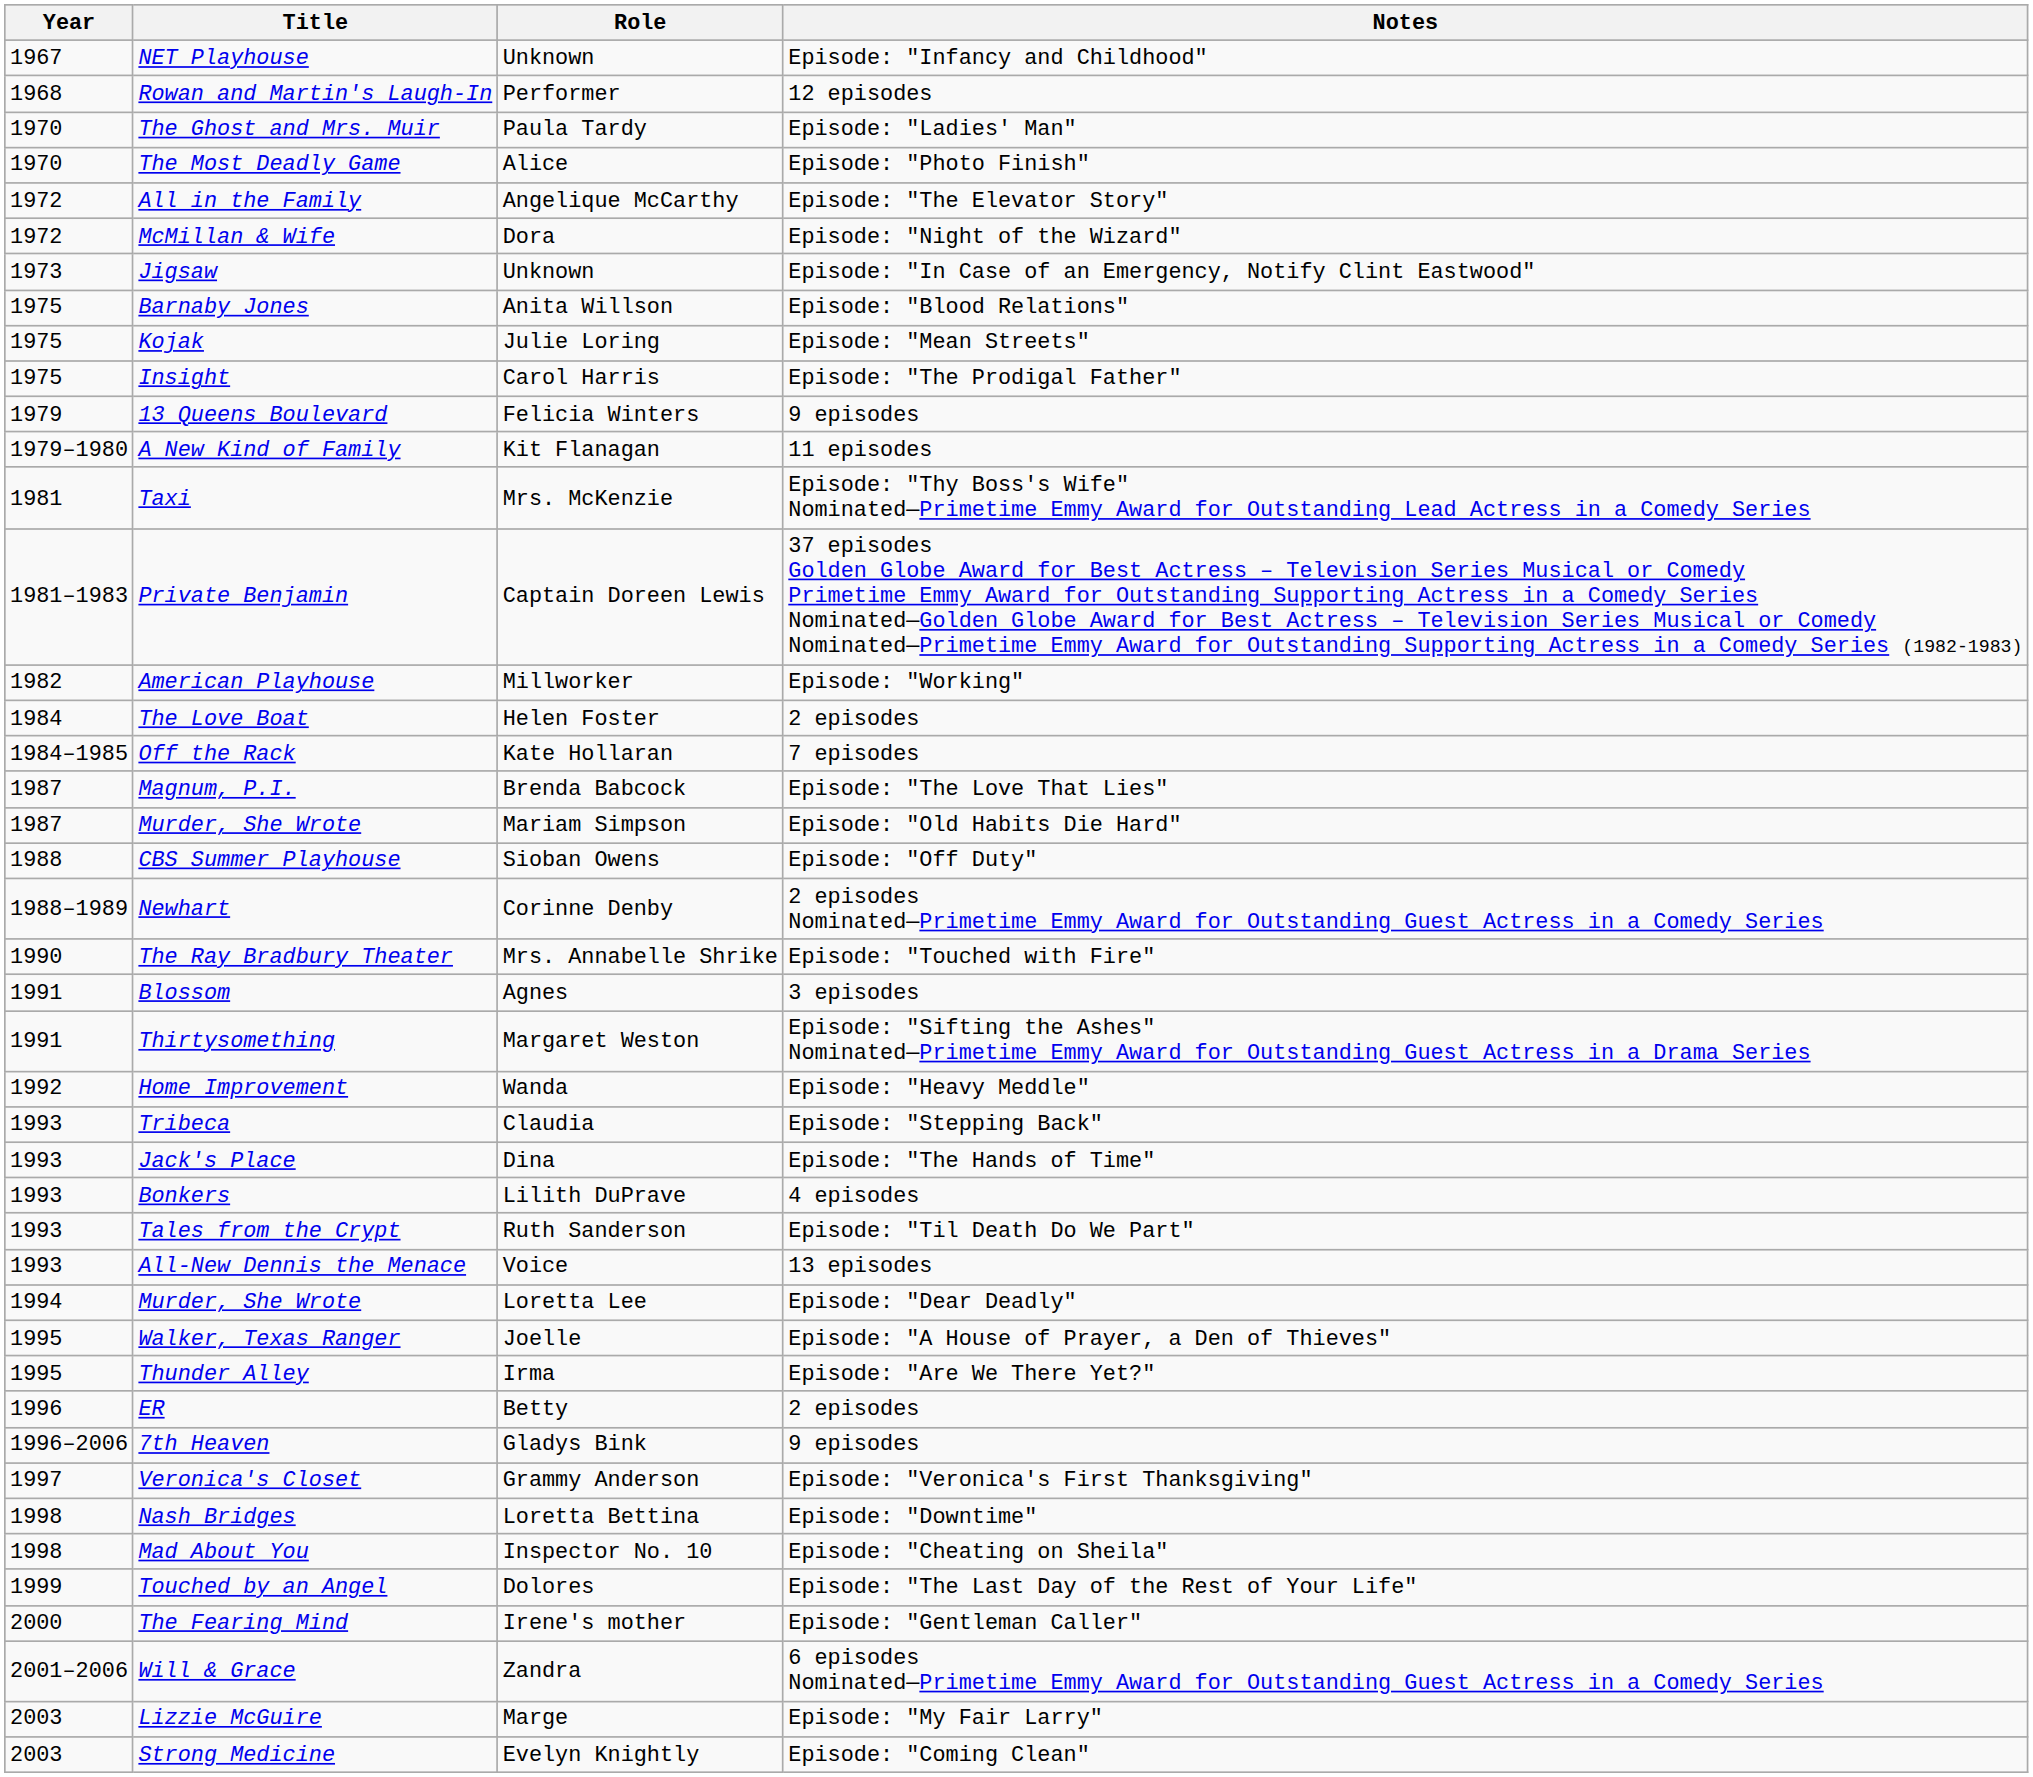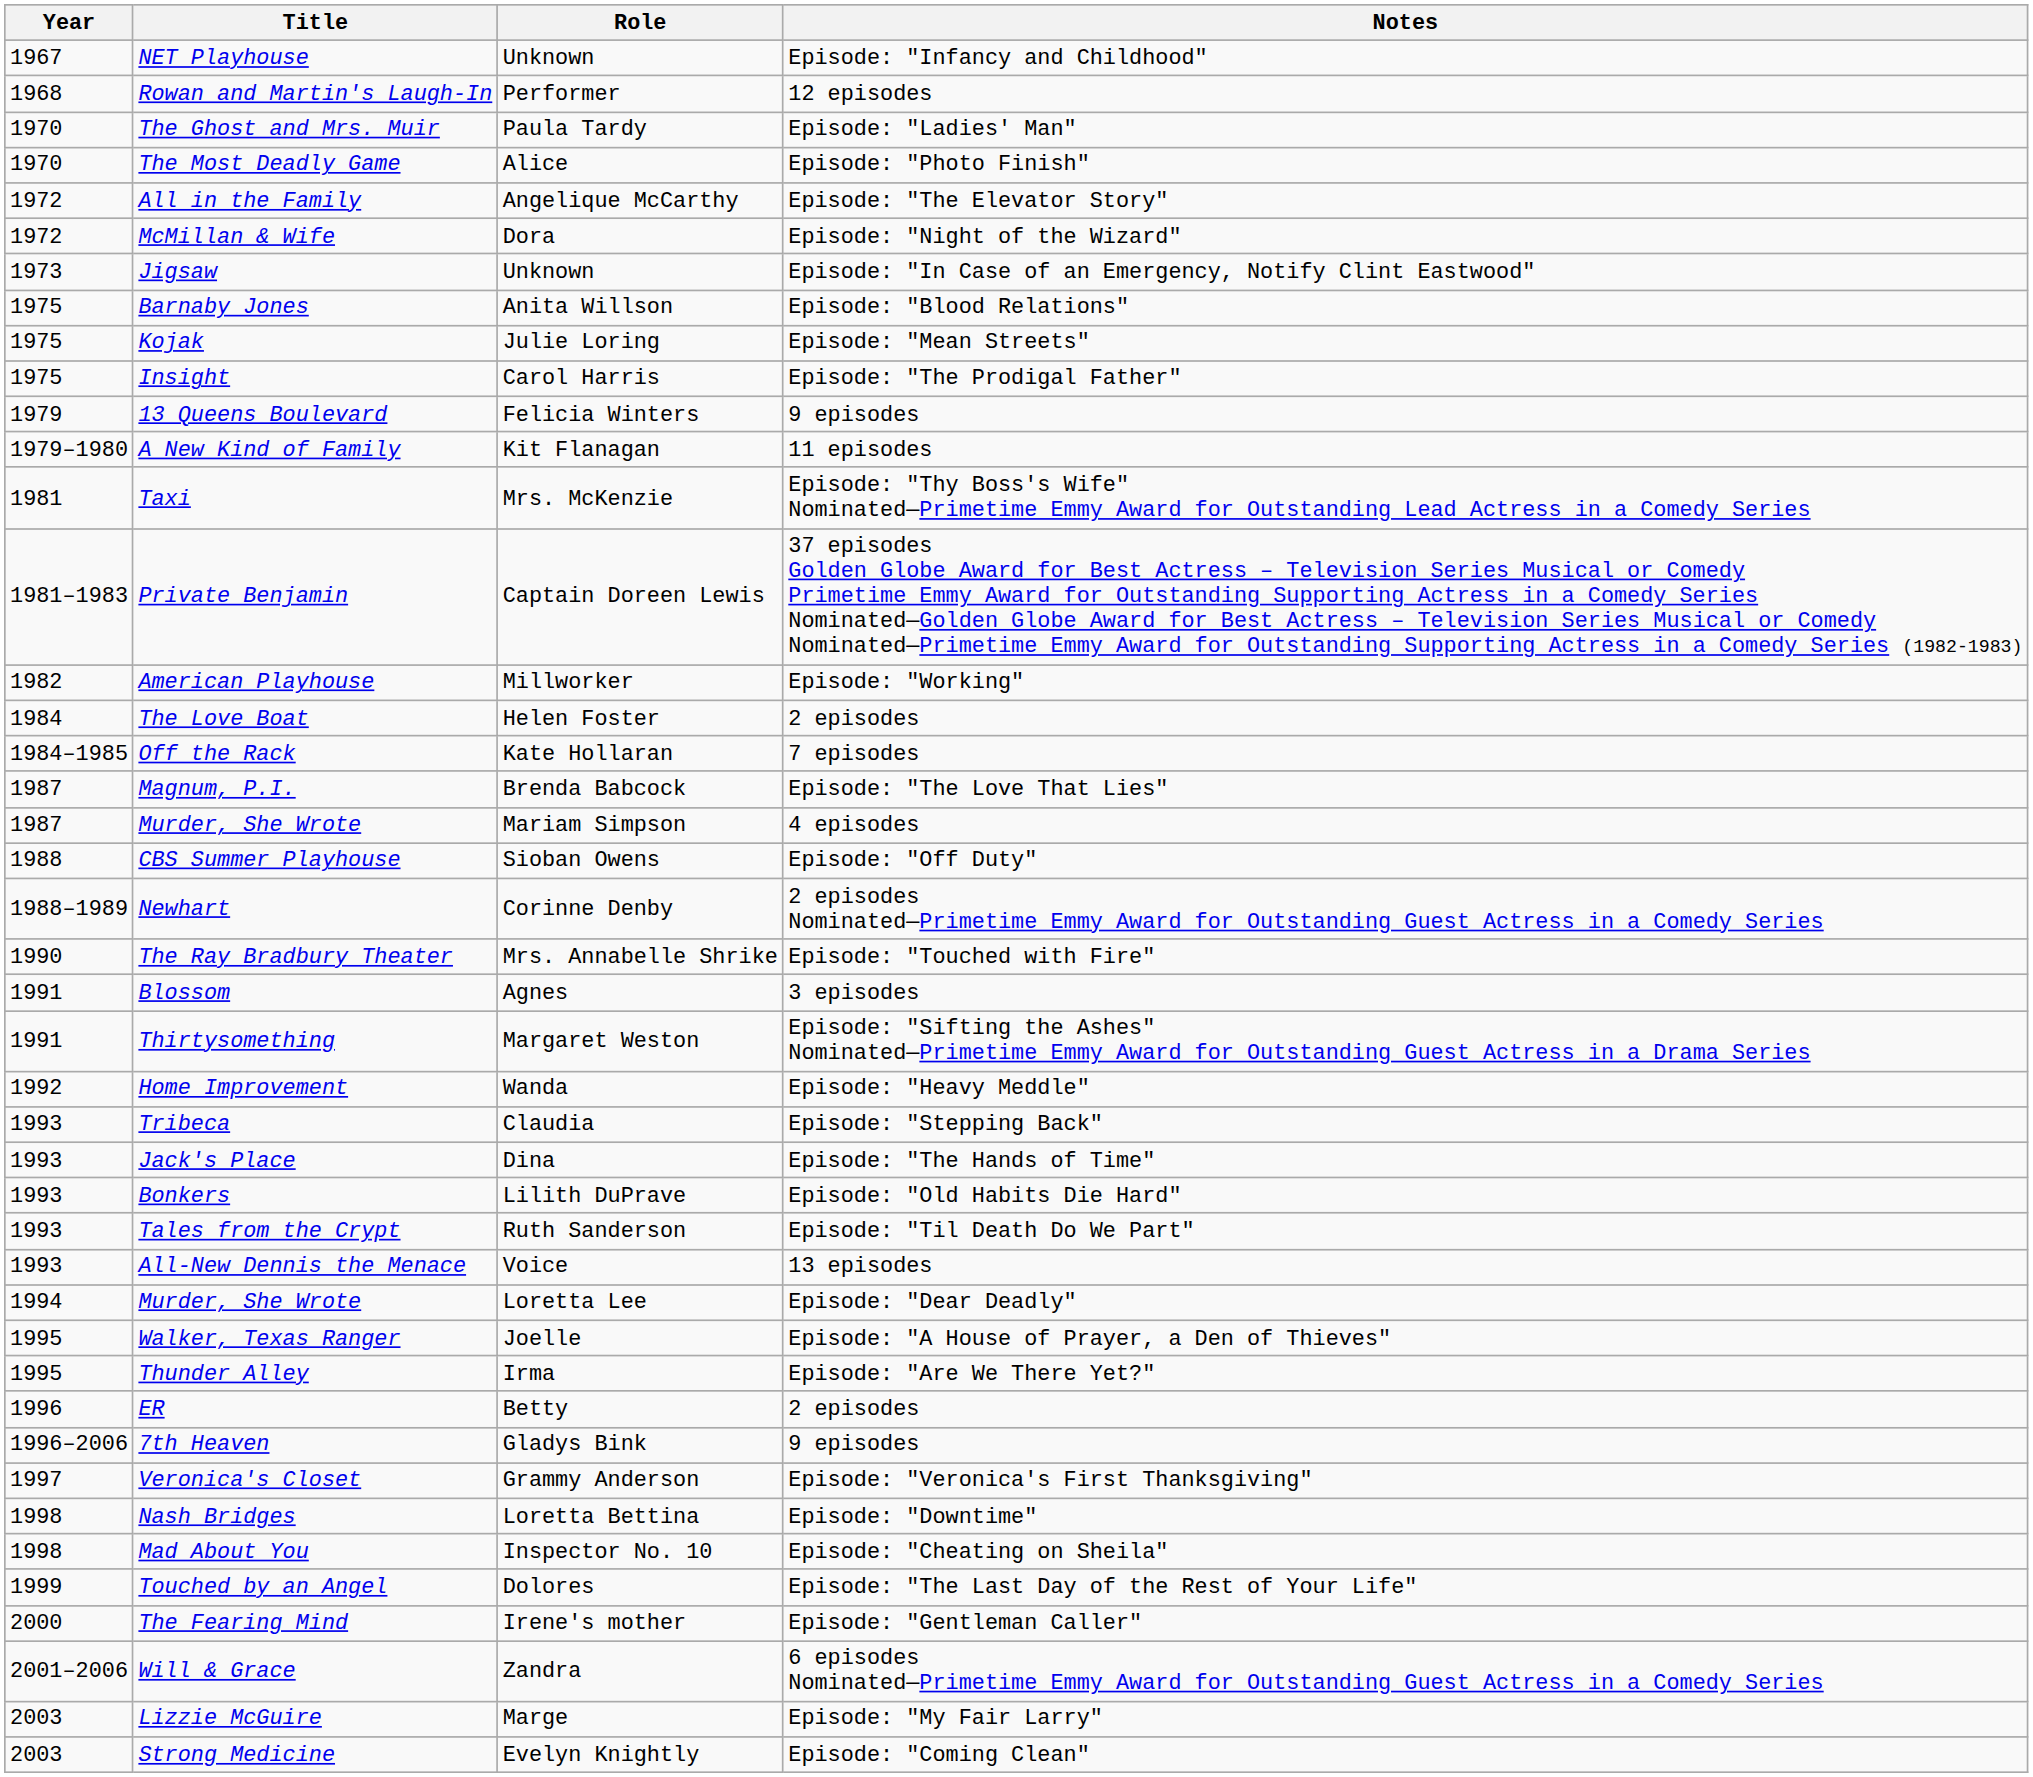(985, 825) Episode: "Old Habits Die Hard" -> (854, 825) 4 episodes
(854, 1196) 4 episodes -> (985, 1196) Episode: "Old Habits Die Hard"
